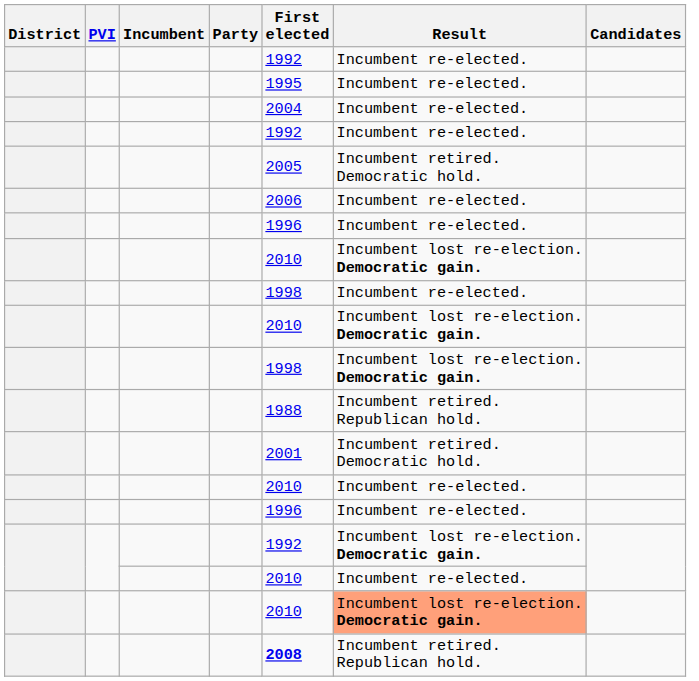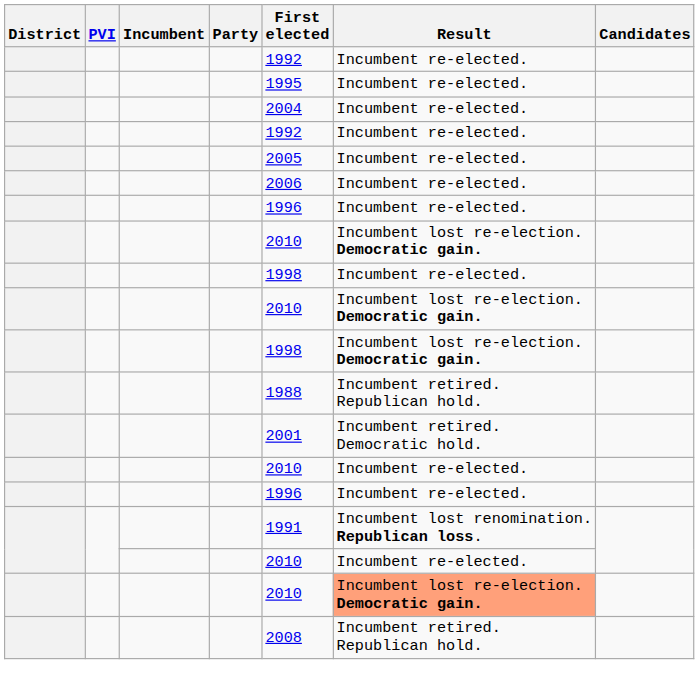(419, 167) Incumbent retired. Democratic hold. -> (432, 158) Incumbent re-elected.
(284, 545) 1992 -> (284, 528) 1991
(460, 545) Incumbent lost re-election. Democratic gain. -> (464, 528) Incumbent lost renomination. Republican loss.
(284, 655) bold -> (284, 637) normal
